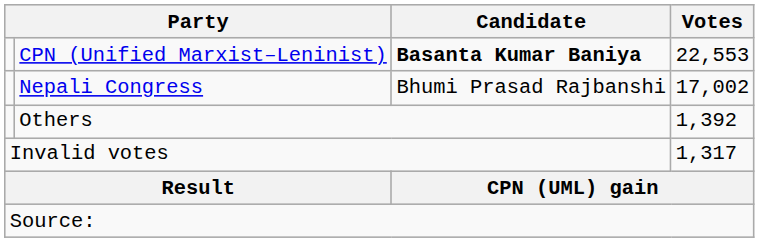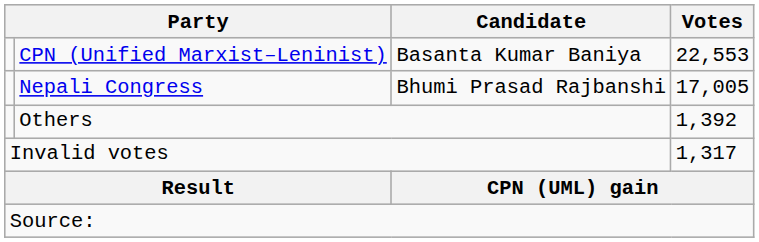(519, 55) bold -> (519, 55) normal
(712, 88) 17,002 -> (712, 88) 17,005
